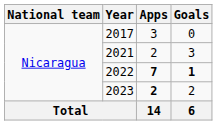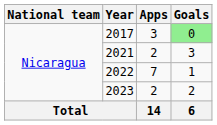(192, 33) no background -> (192, 33) lightgreen background
(154, 72) bold -> (154, 72) normal
(192, 72) bold -> (192, 72) normal
(154, 91) bold -> (154, 91) normal
